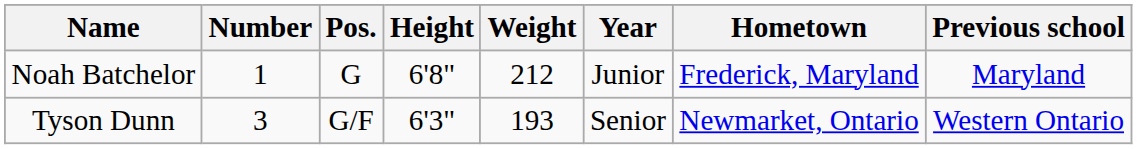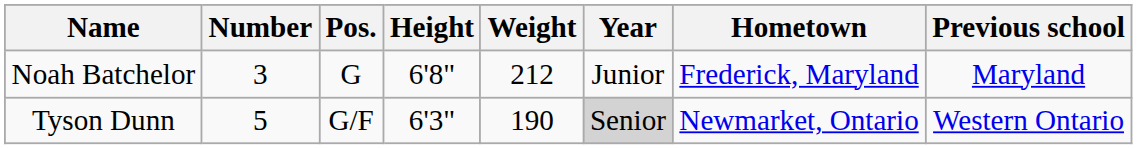(260, 73) 1 -> (260, 73) 3
(260, 119) 3 -> (260, 119) 5
(532, 119) 193 -> (532, 119) 190
(628, 119) no background -> (628, 119) lightgrey background
